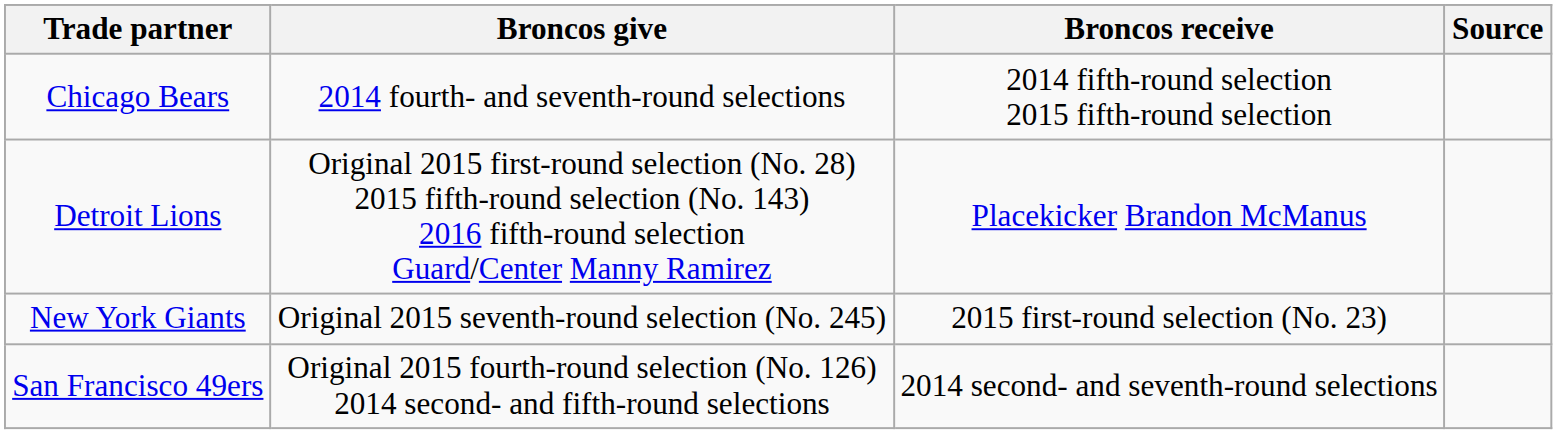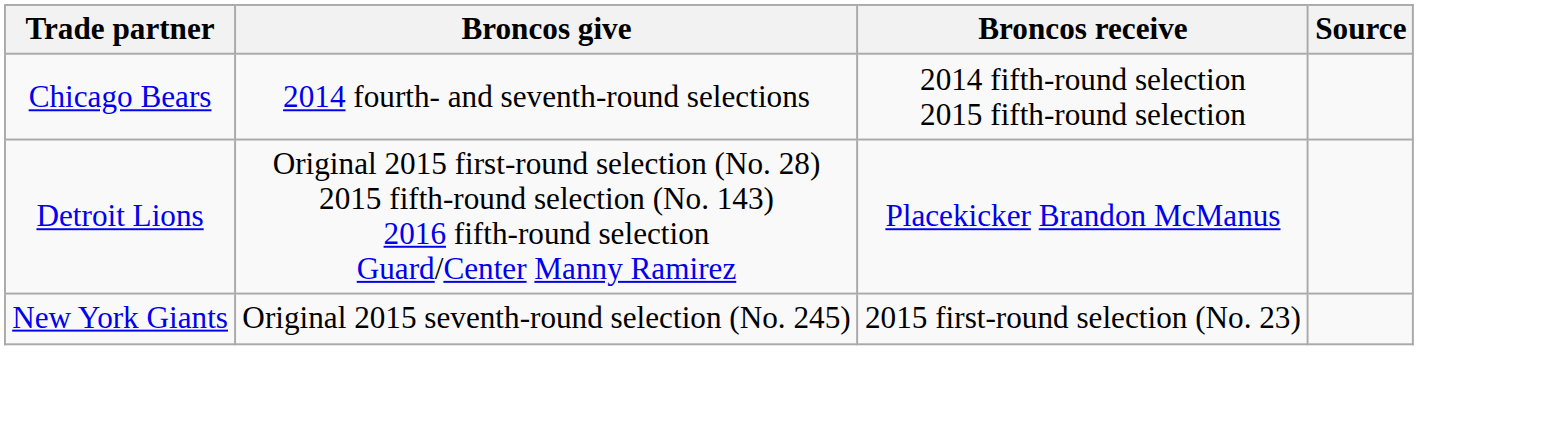- row: (138, 385)
